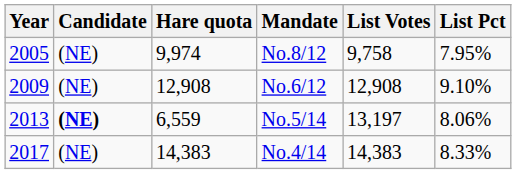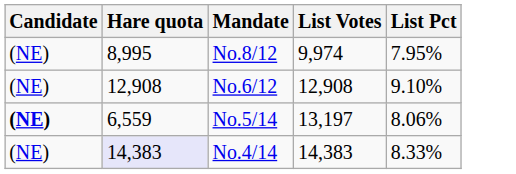- column: (29, 20)
(178, 53) 9,974 -> (129, 53) 8,995
(369, 53) 9,758 -> (320, 53) 9,974
(183, 152) no background -> (134, 152) lavender background
